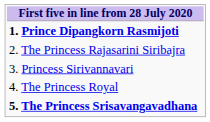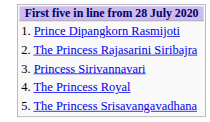(94, 31) bold -> (101, 31) normal
(103, 106) bold -> (109, 106) normal
